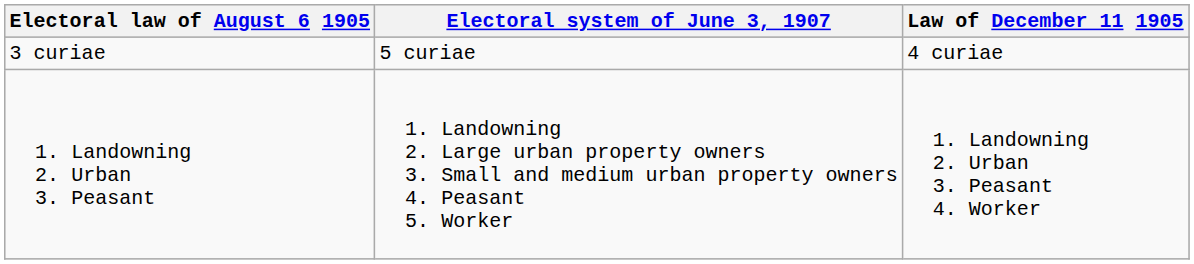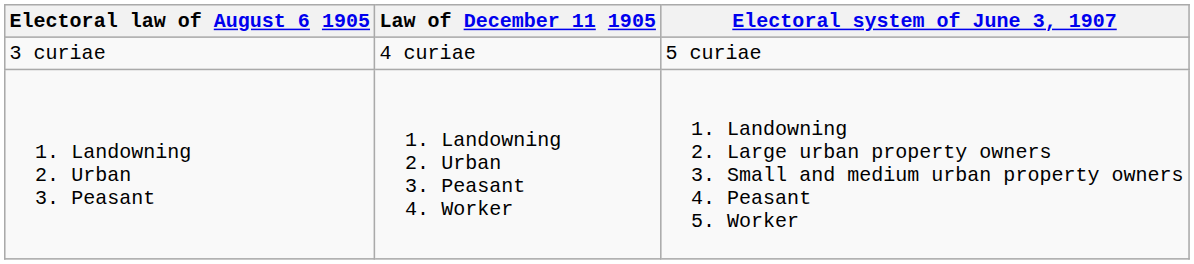columns swapped: (1045, 21) <-> (639, 21)
